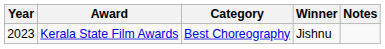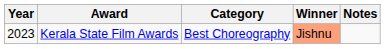(314, 33) no background -> (314, 33) lightsalmon background
